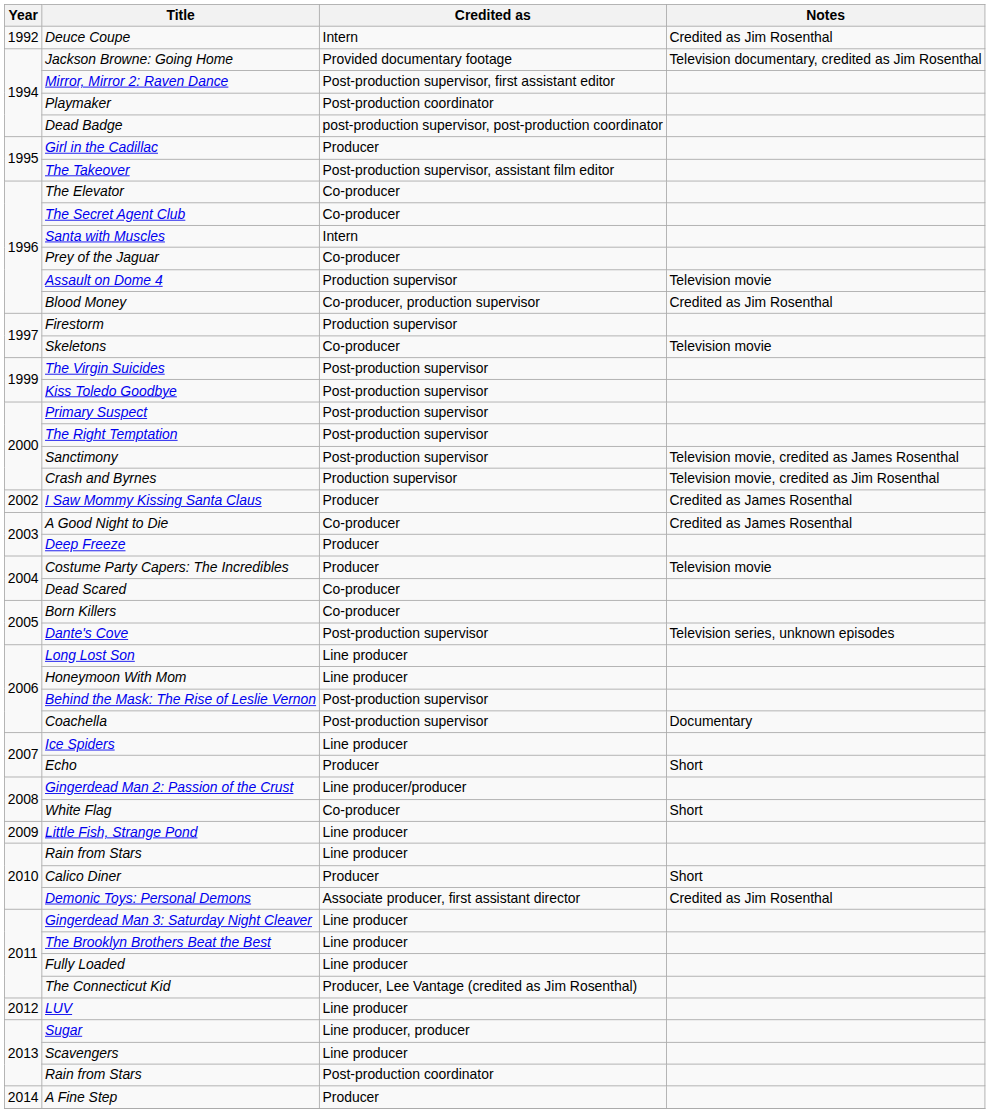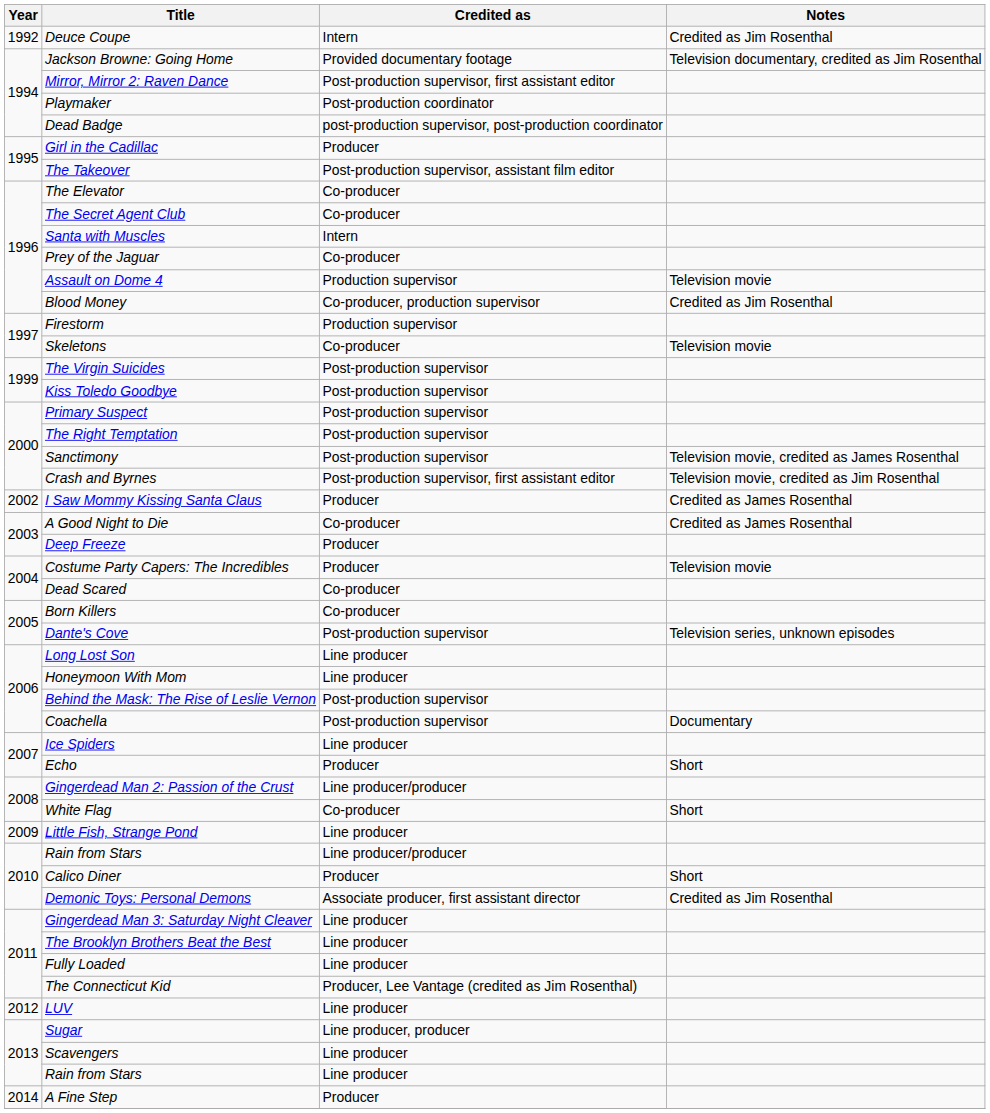(390, 479) Production supervisor -> (469, 479) Post-production supervisor, first assistant editor
(365, 854) Line producer -> (394, 854) Line producer/producer
(408, 1075) Post-production coordinator -> (365, 1075) Line producer
